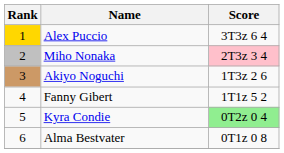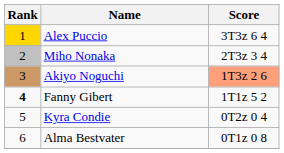(244, 55) pink background -> (244, 55) no background
(244, 76) no background -> (244, 76) lightsalmon background
(23, 96) normal -> (23, 96) bold
(244, 117) lightgreen background -> (244, 117) no background
